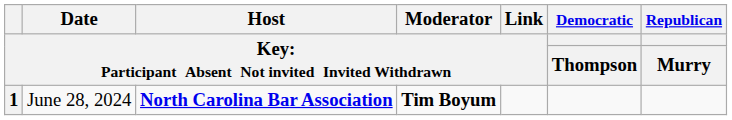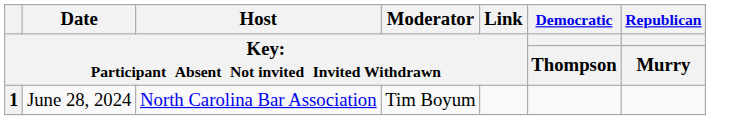(266, 99) bold -> (258, 99) normal
(449, 99) bold -> (430, 99) normal
